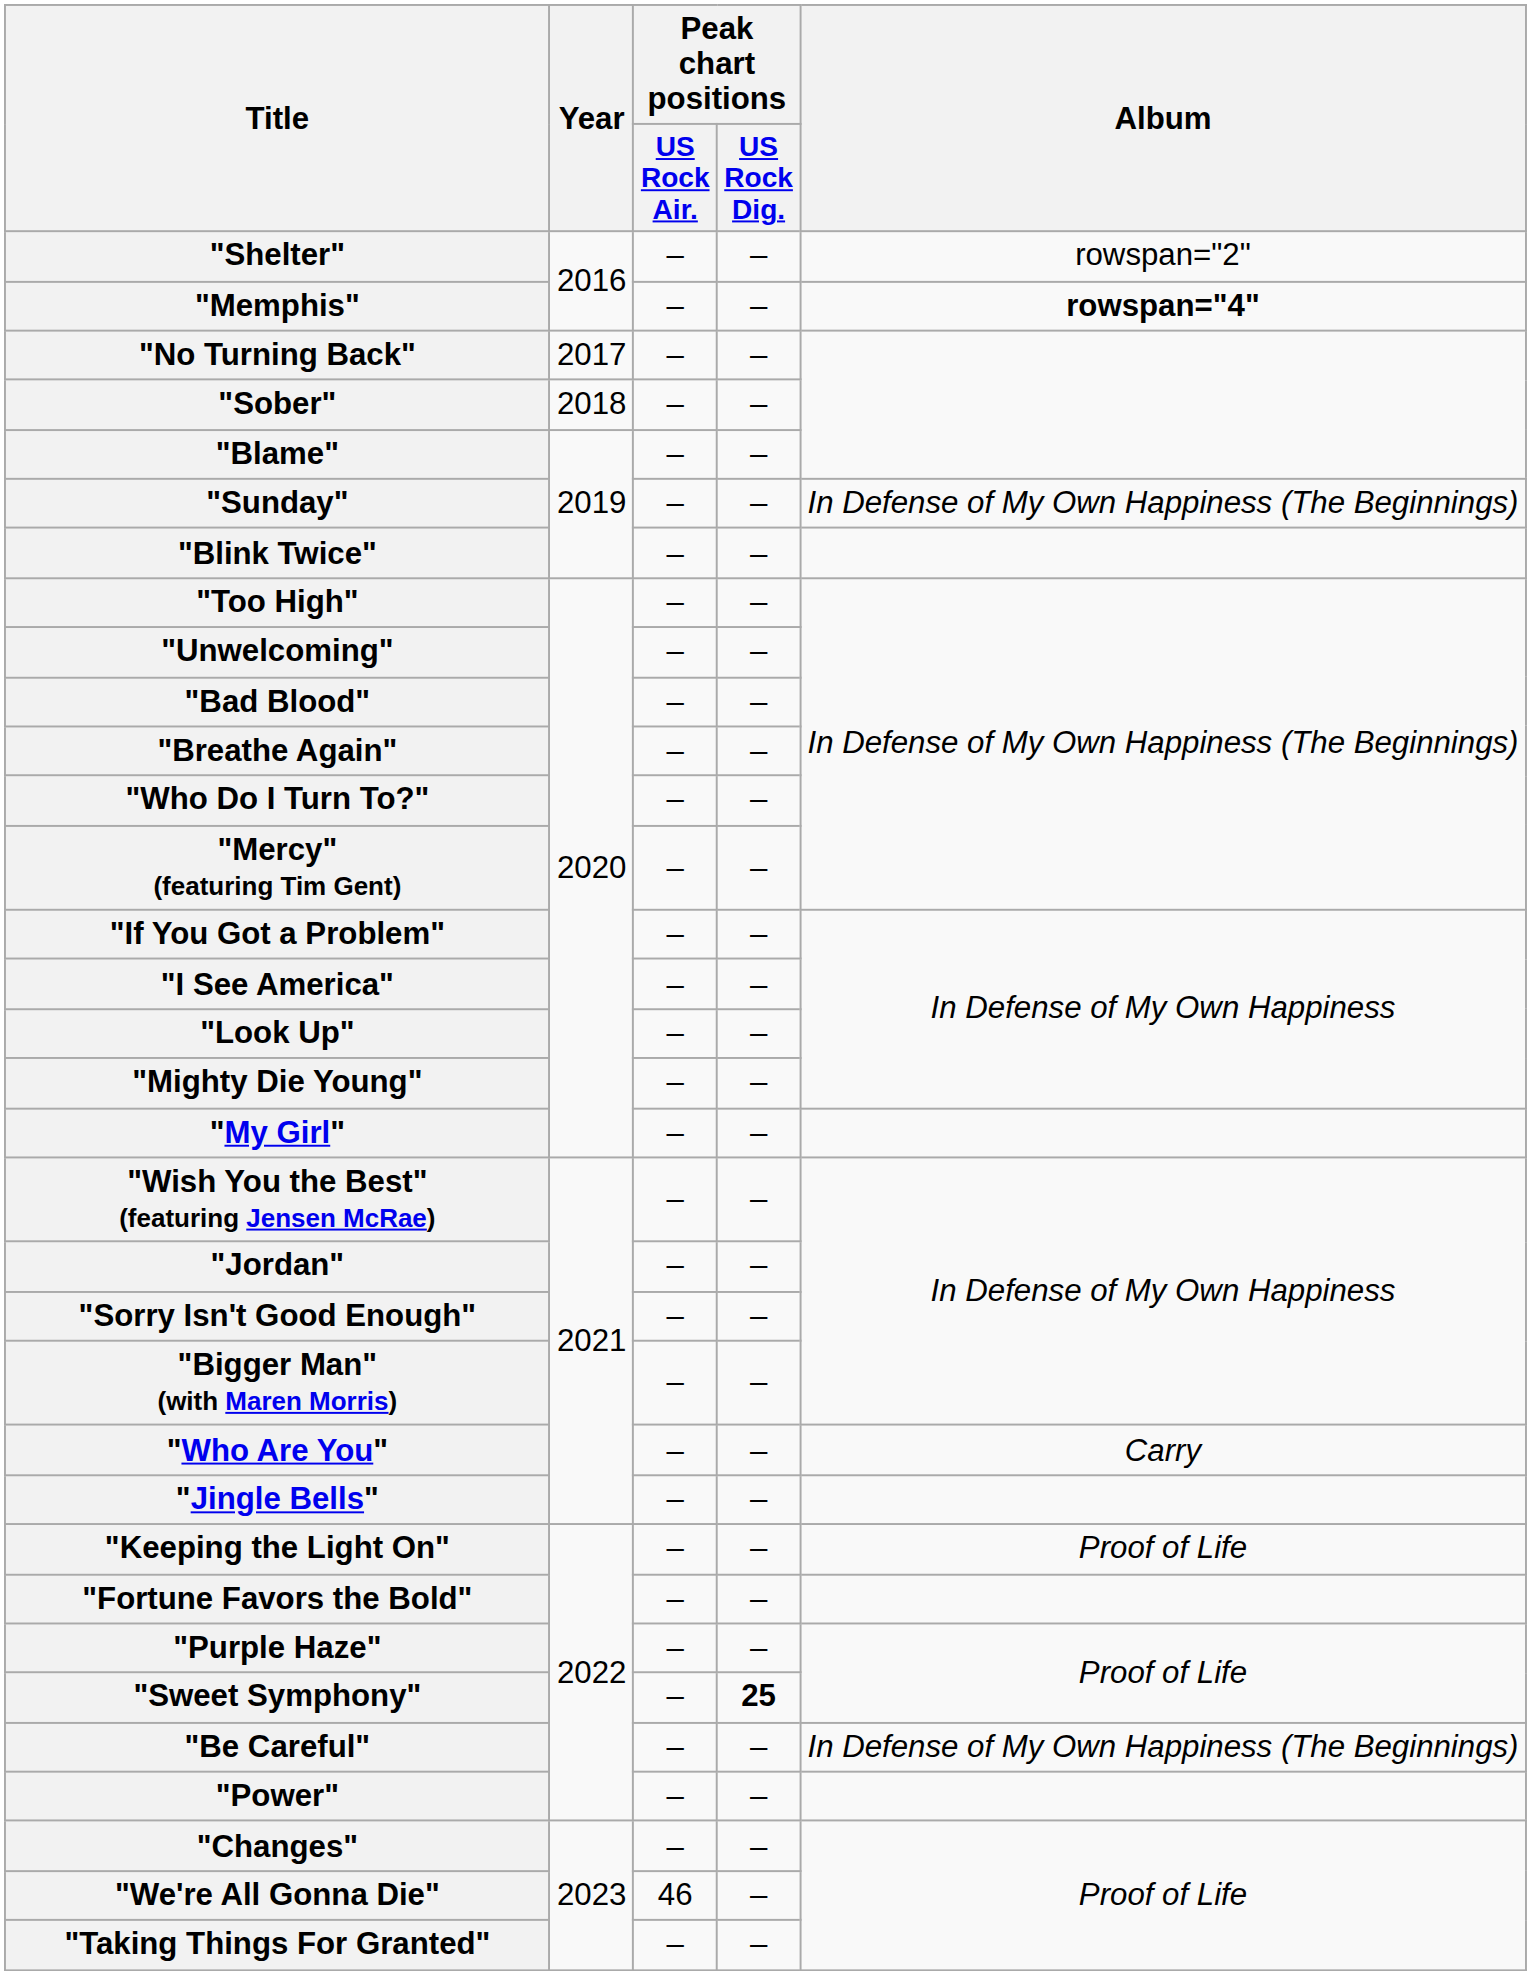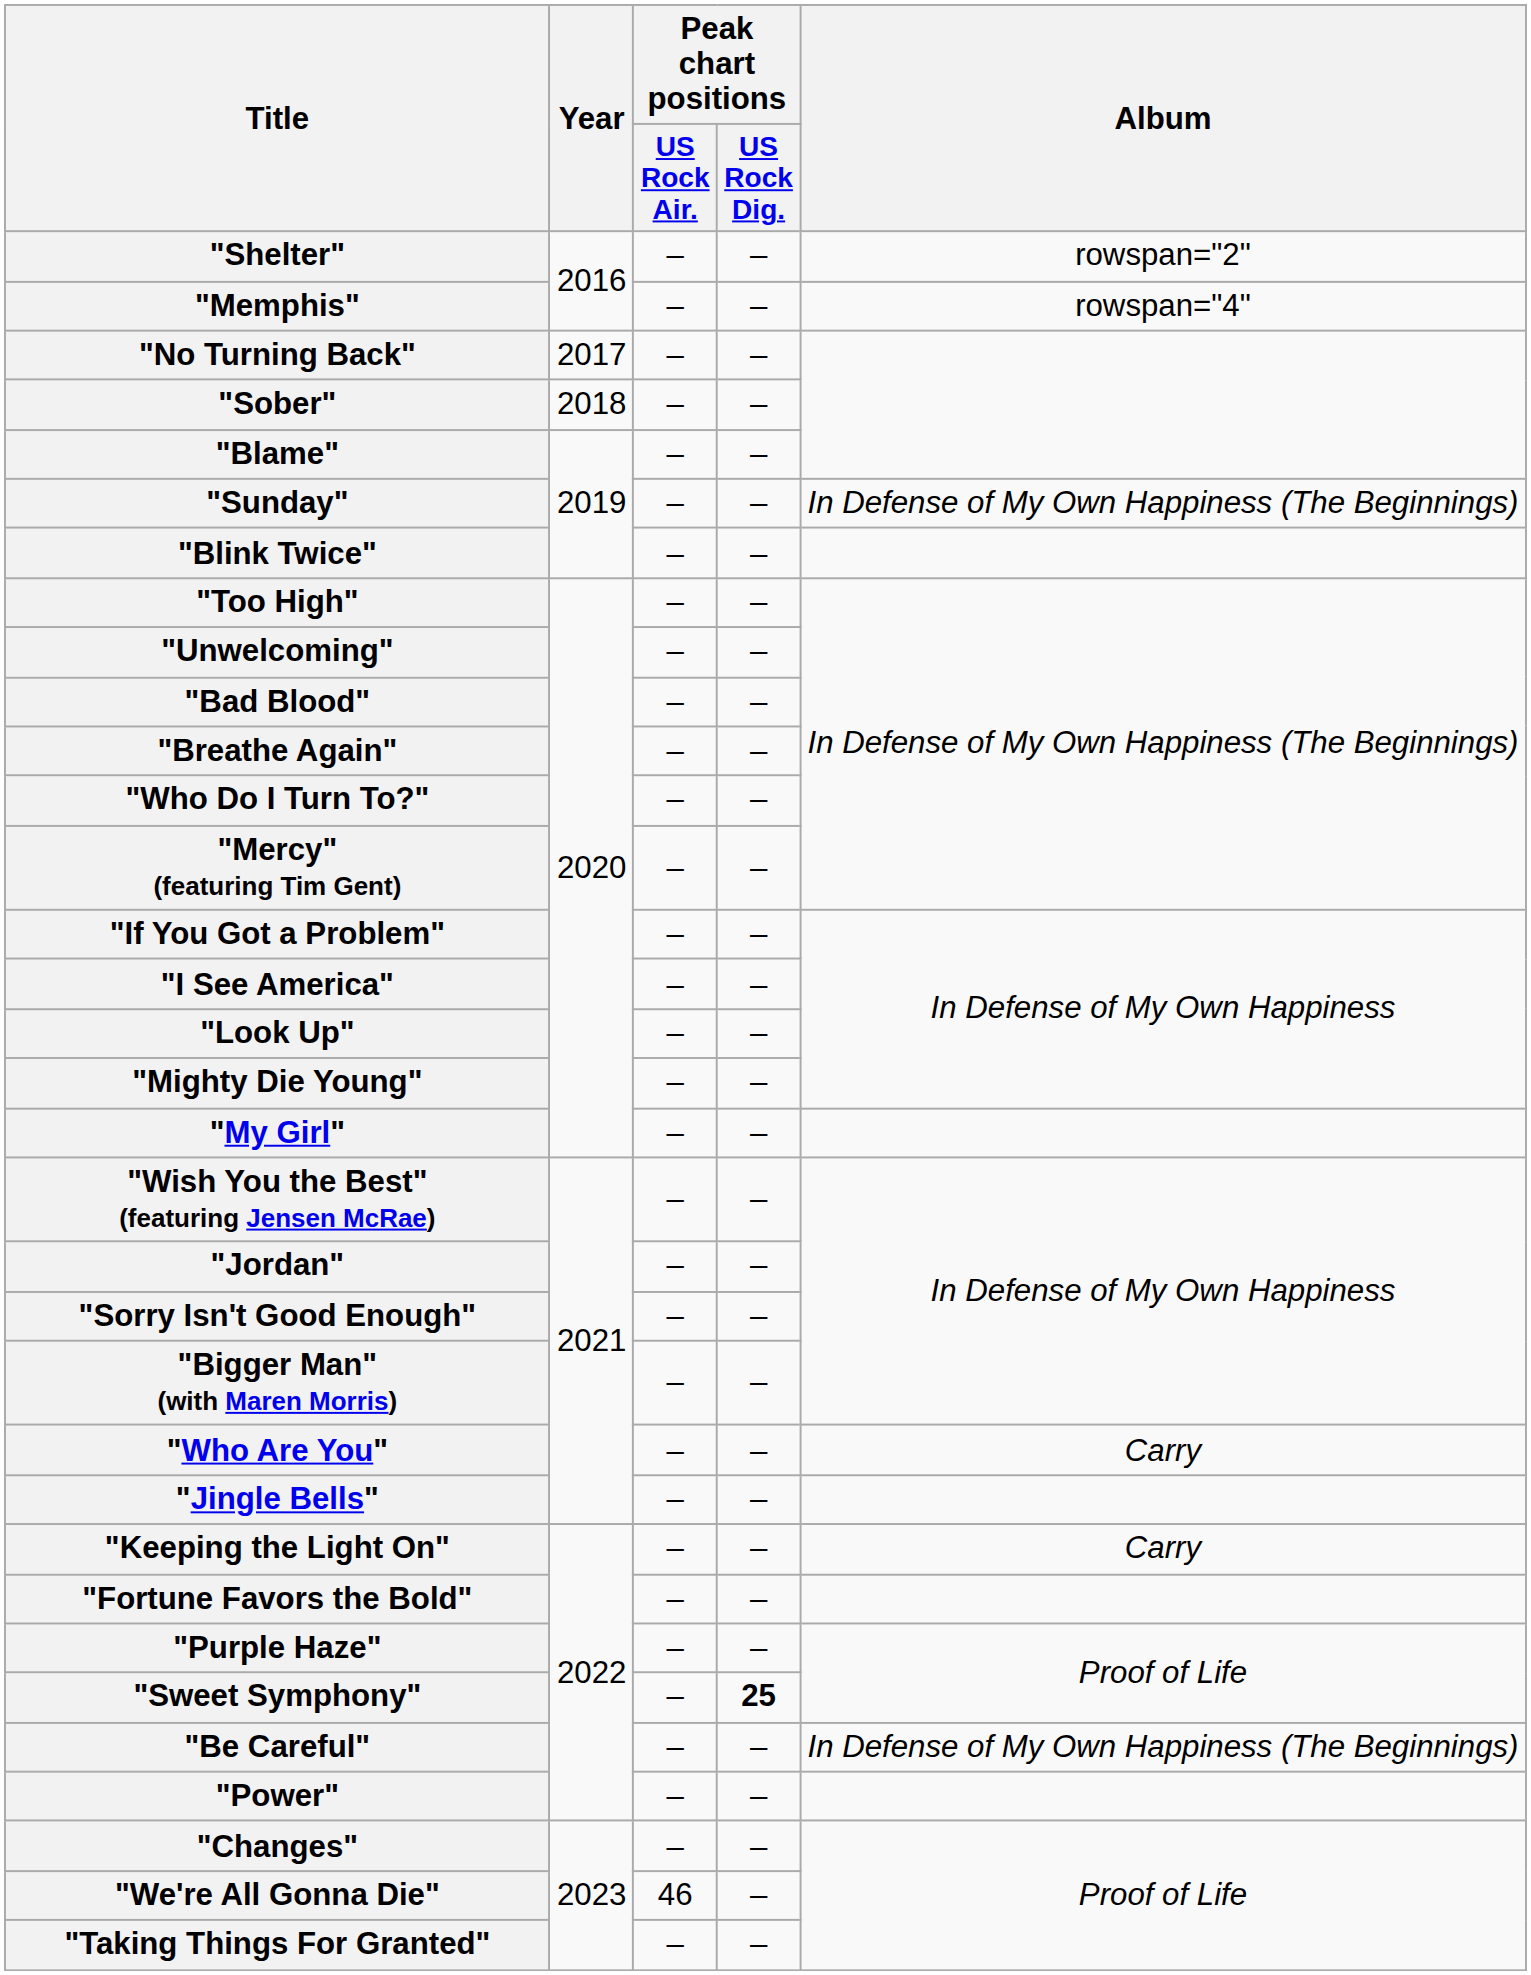(1163, 305) bold -> (1163, 305) normal
(1163, 1548) Proof of Life -> (1163, 1548) Carry
